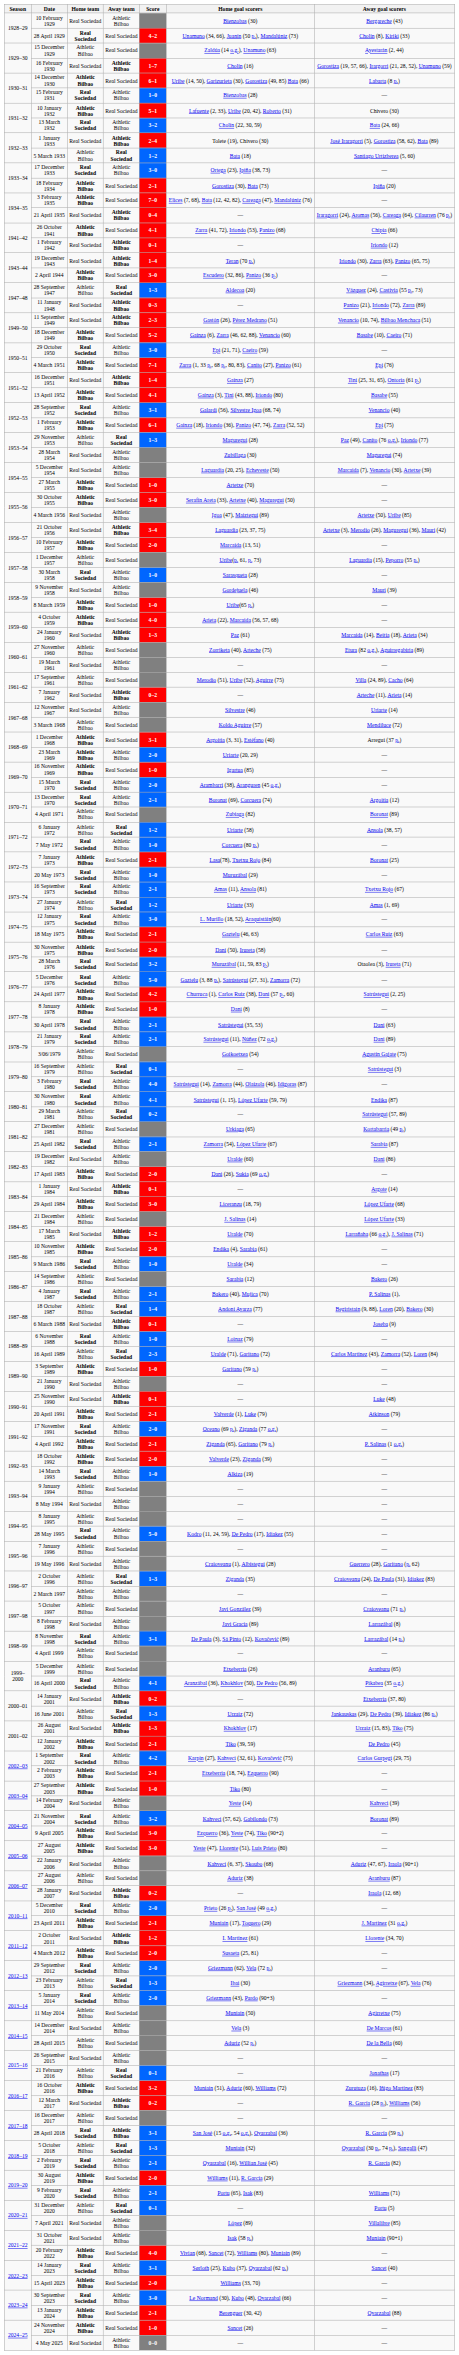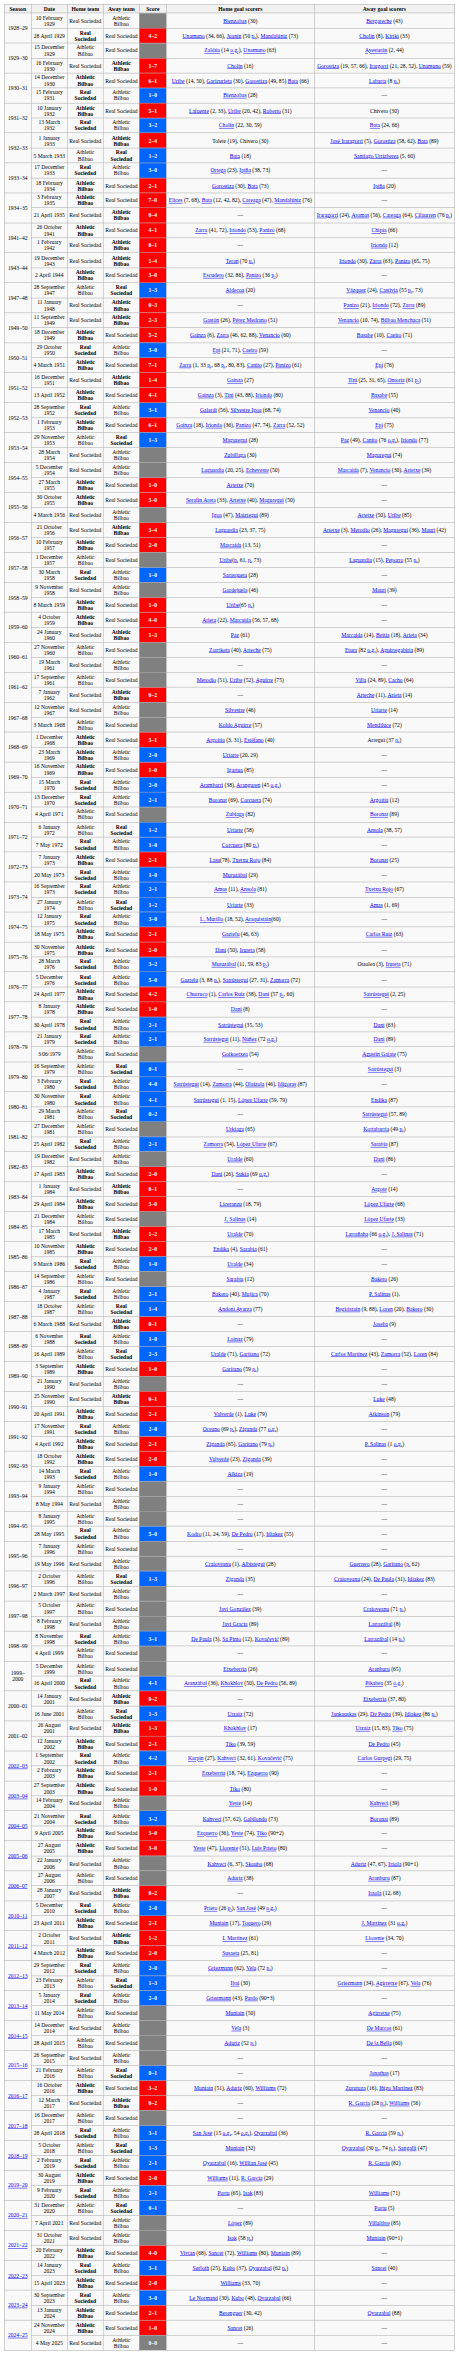(121, 964) Real Sociedad -> (121, 964) Athletic Bilbao
(85, 1594) Athletic Bilbao -> (85, 1594) Real Sociedad
(121, 2133) bold -> (121, 2133) normal
